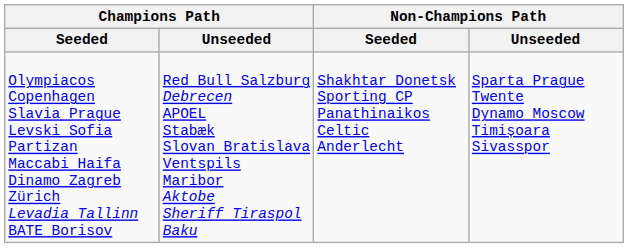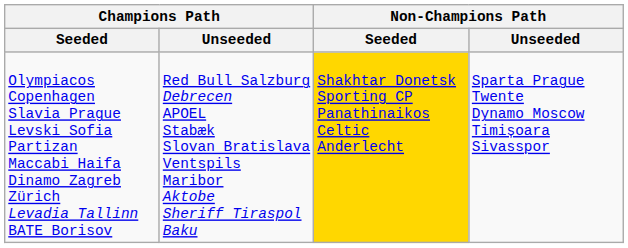(387, 115) no background -> (387, 115) gold background
